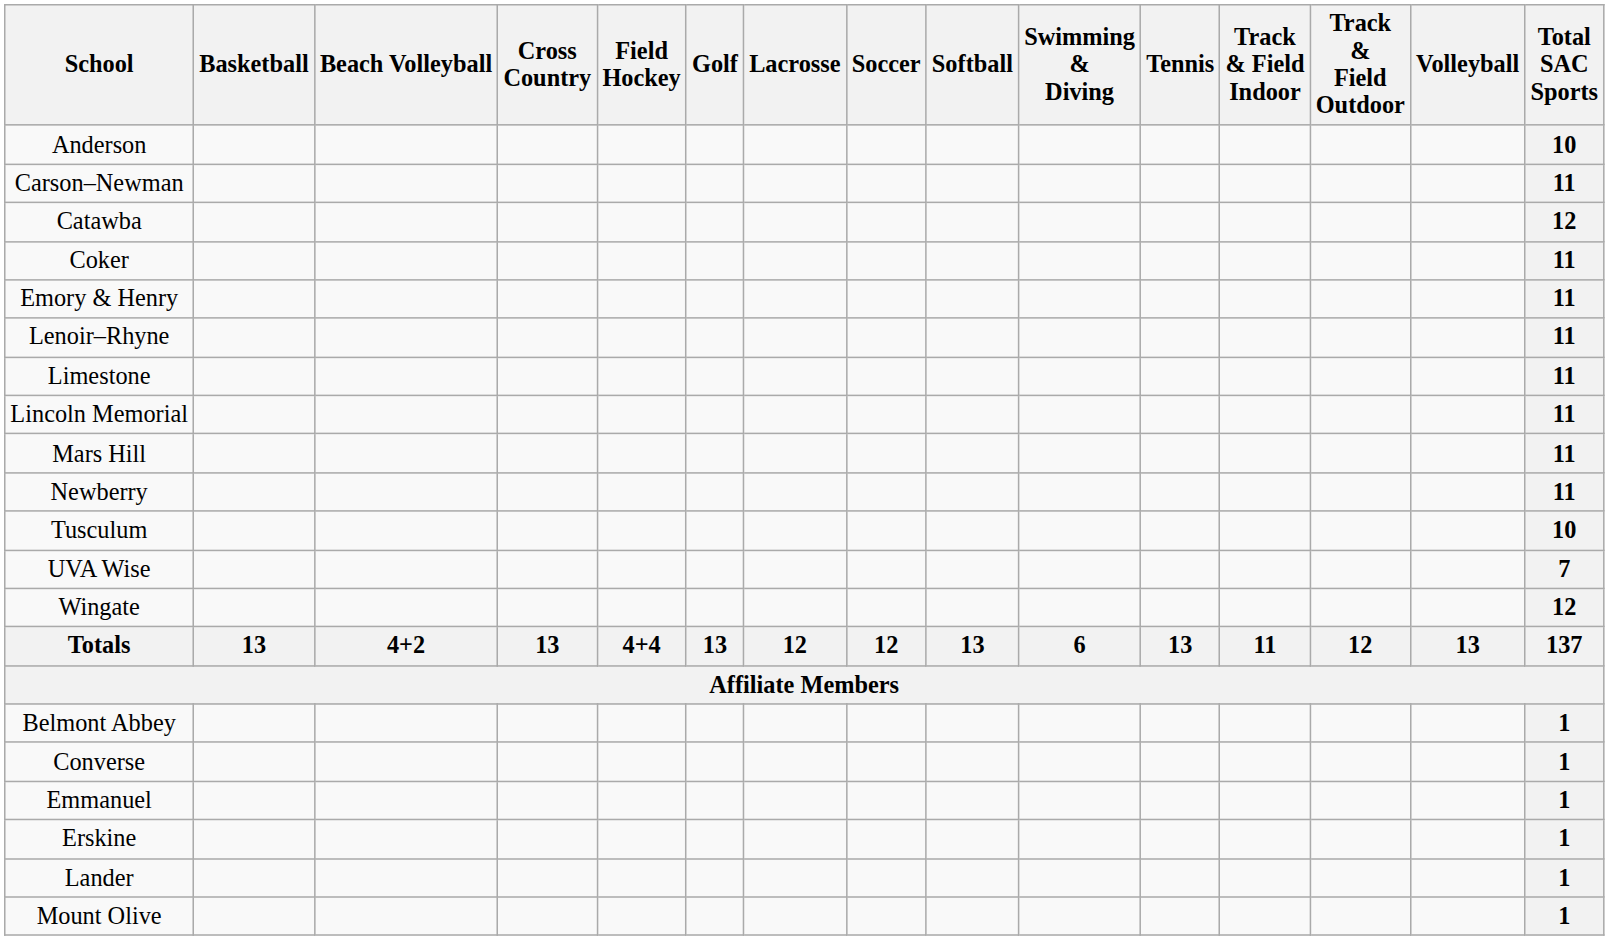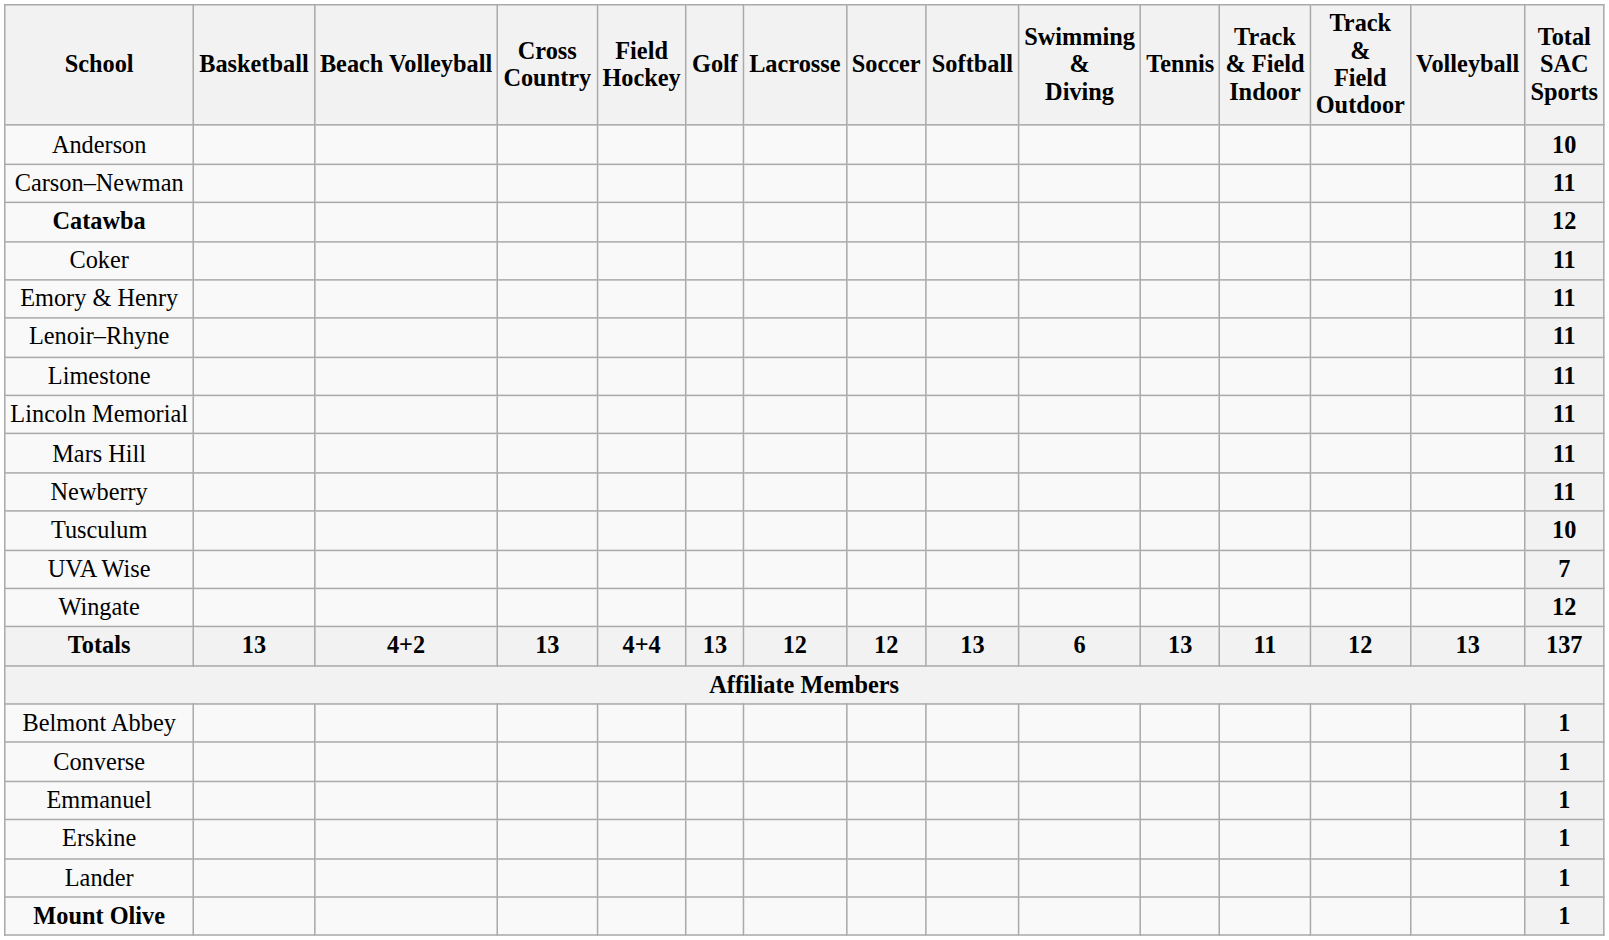(99, 221) normal -> (99, 221) bold
(99, 915) normal -> (99, 915) bold
